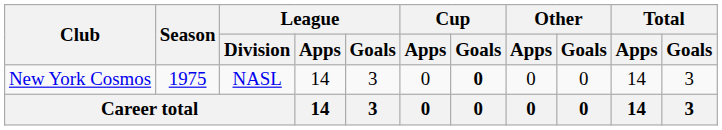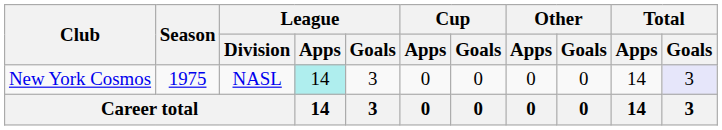(320, 79) no background -> (320, 79) paleturquoise background
(478, 79) bold -> (478, 79) normal
(689, 79) no background -> (689, 79) lavender background
